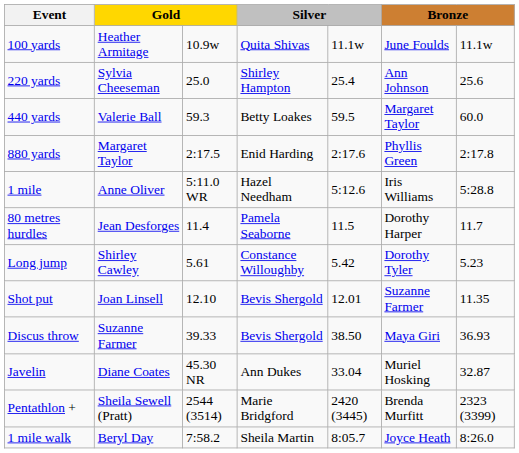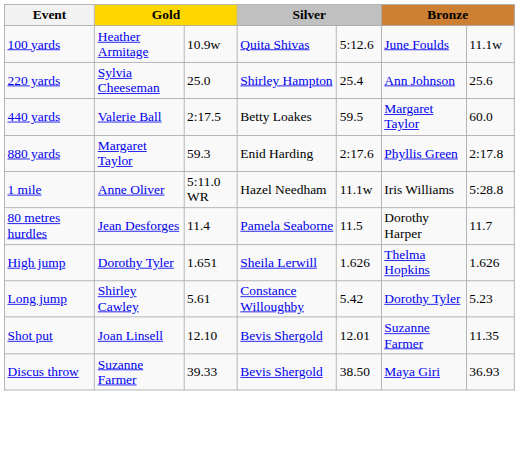(348, 44) 11.1w -> (357, 44) 5:12.6
(198, 116) 59.3 -> (204, 116) 2:17.5
(203, 153) 2:17.5 -> (199, 153) 59.3
(348, 189) 5:12.6 -> (356, 189) 11.1w
+ row: (36, 262)
- row: (27, 371)
- row: (42, 408)
- row: (39, 437)
